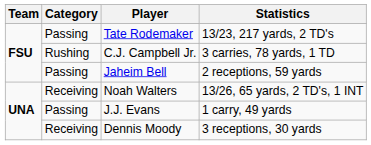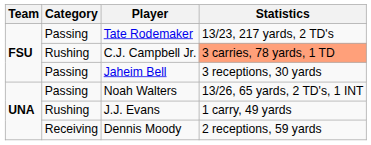(268, 52) no background -> (268, 52) lightsalmon background
(262, 72) 2 receptions, 59 yards -> (262, 72) 3 receptions, 30 yards
(71, 91) Receiving -> (66, 91) Passing
(66, 110) Passing -> (67, 110) Rushing
(262, 130) 3 receptions, 30 yards -> (262, 130) 2 receptions, 59 yards
